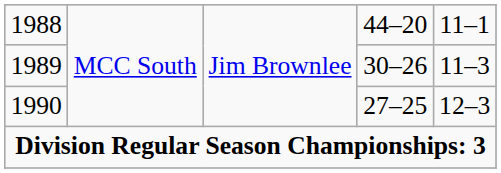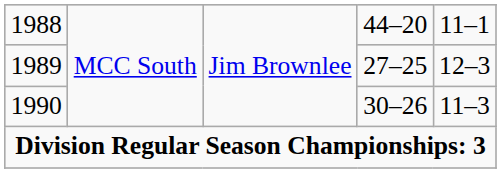(395, 65) 30–26 -> (395, 65) 27–25
(465, 65) 11–3 -> (465, 65) 12–3
(395, 106) 27–25 -> (395, 106) 30–26
(465, 106) 12–3 -> (465, 106) 11–3
